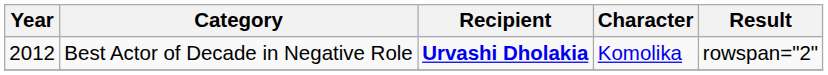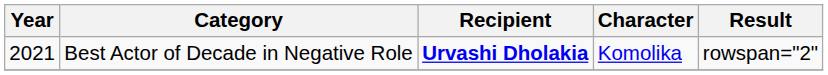(32, 53) 2012 -> (32, 53) 2021
